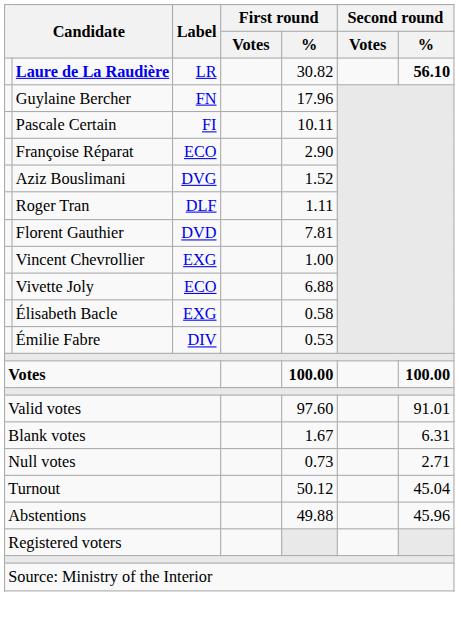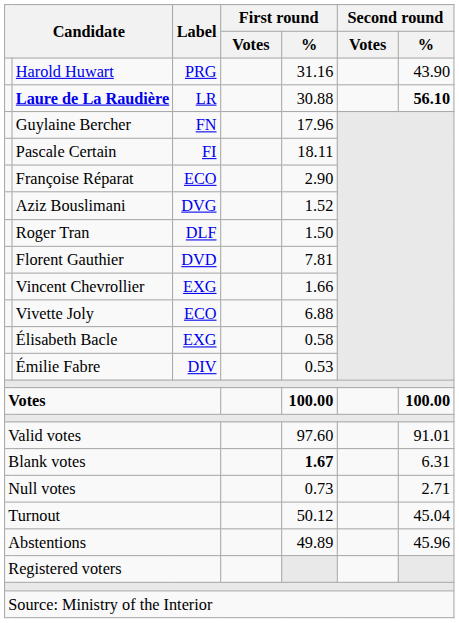+ row: (65, 71)
(315, 71) 30.82 -> (315, 98) 30.88
(315, 125) 10.11 -> (315, 152) 18.11
(319, 205) 1.11 -> (319, 232) 1.50
(319, 259) 1.00 -> (319, 286) 1.66
(319, 435) normal -> (319, 462) bold
(315, 515) 49.88 -> (315, 542) 49.89
